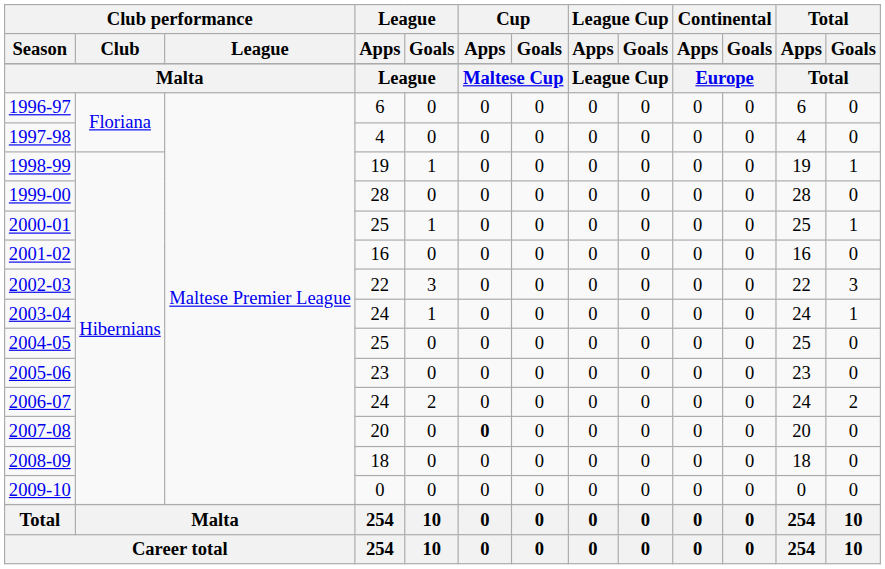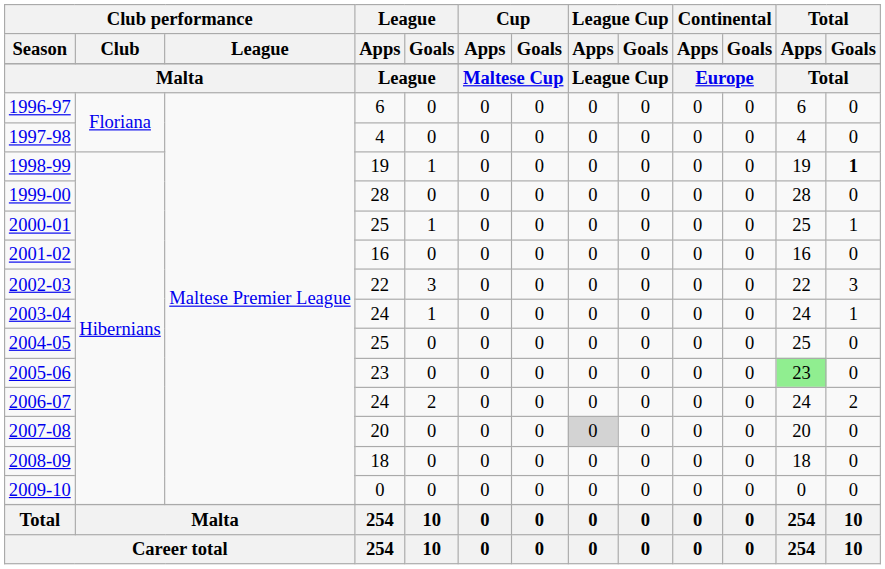(853, 166) normal -> (853, 166) bold
(801, 372) no background -> (801, 372) lightgreen background
(485, 431) bold -> (485, 431) normal
(593, 431) no background -> (593, 431) lightgrey background
